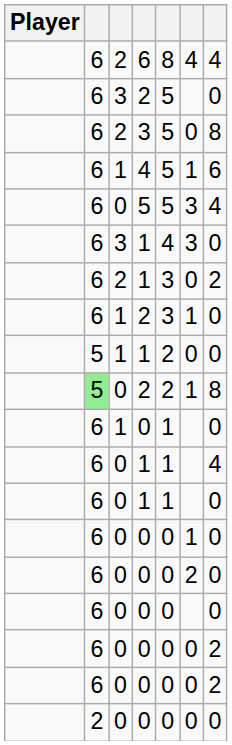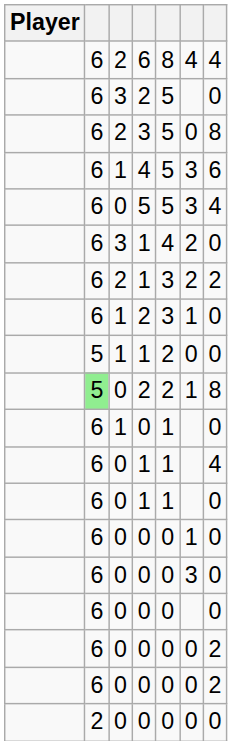(191, 170) 1 -> (191, 170) 3
(191, 243) 3 -> (191, 243) 2
(191, 280) 0 -> (191, 280) 2
(191, 574) 2 -> (191, 574) 3
